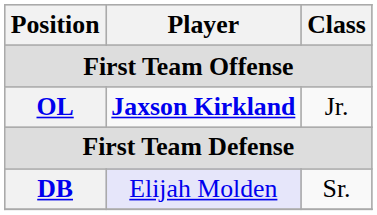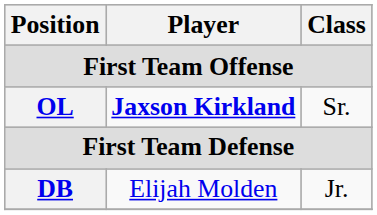(337, 106) Jr. -> (337, 106) Sr.
(203, 188) lavender background -> (203, 188) no background
(337, 188) Sr. -> (337, 188) Jr.
